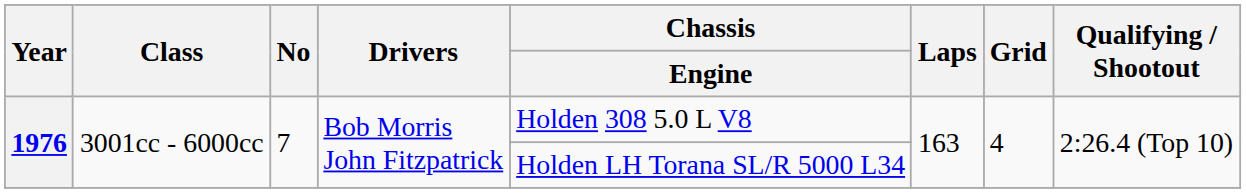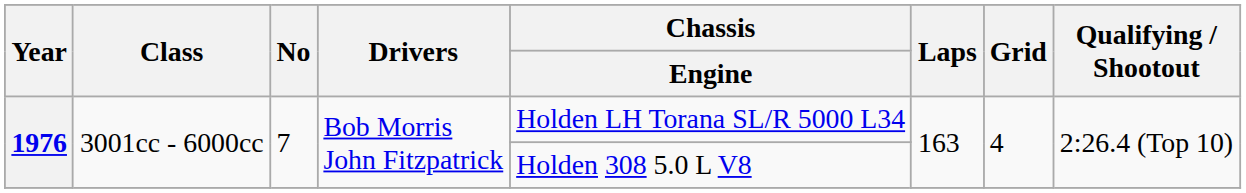(634, 119) Holden 308 5.0 L V8 -> (711, 119) Holden LH Torana SL/R 5000 L34
(711, 165) Holden LH Torana SL/R 5000 L34 -> (634, 165) Holden 308 5.0 L V8
